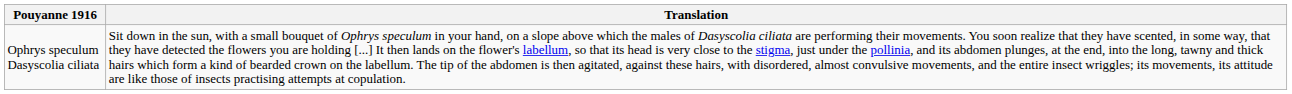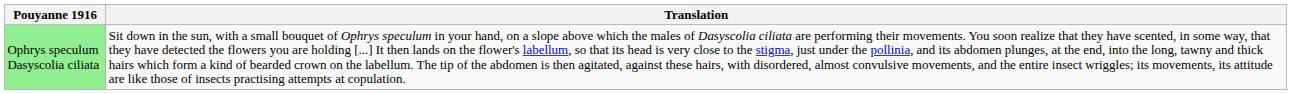(53, 57) no background -> (53, 57) lightgreen background
